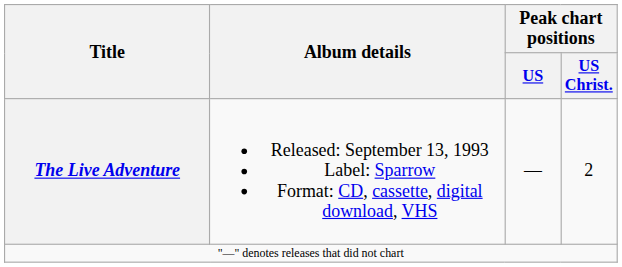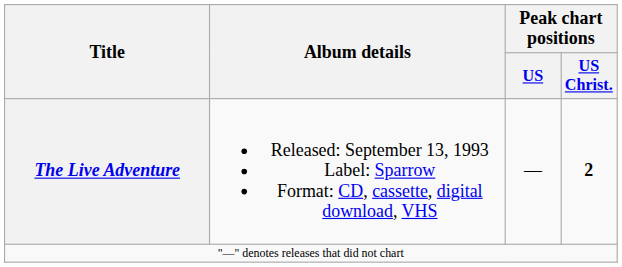(589, 171) normal -> (589, 171) bold
